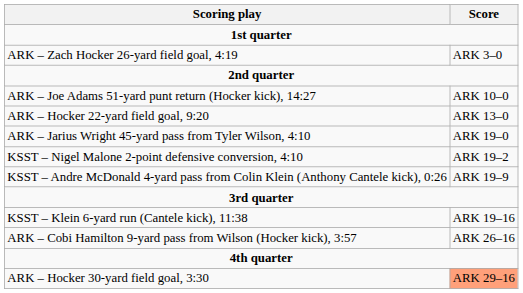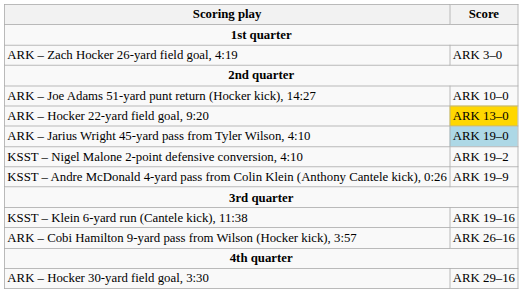(481, 116) no background -> (481, 116) gold background
(481, 136) no background -> (481, 136) lightblue background
(484, 278) lightsalmon background -> (484, 278) no background
